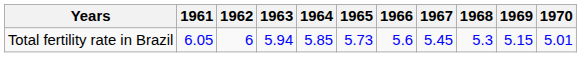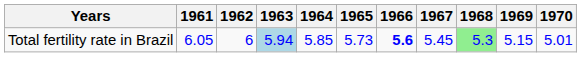(279, 39) no background -> (279, 39) lightblue background
(403, 39) normal -> (403, 39) bold
(483, 39) no background -> (483, 39) lightgreen background
